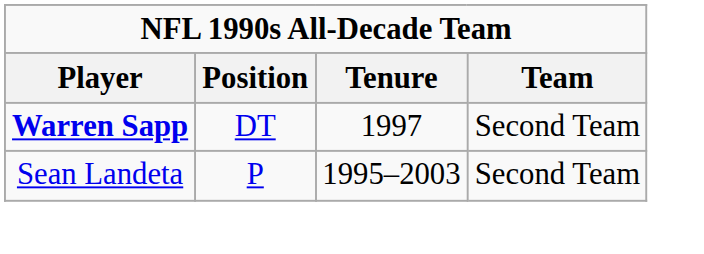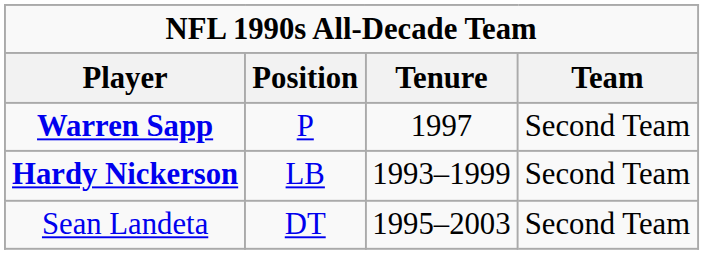(255, 126) DT -> (305, 126) P
+ row: (125, 175)
(255, 175) P -> (305, 223) DT
